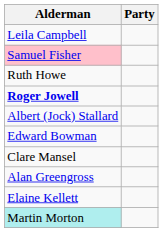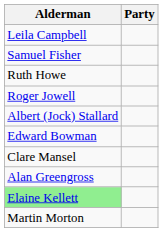(44, 55) pink background -> (44, 55) no background
(43, 95) bold -> (41, 95) normal
(43, 197) no background -> (43, 197) lightgreen background
(46, 217) paleturquoise background -> (46, 217) no background
